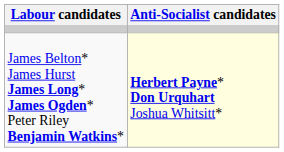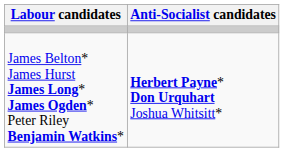(177, 97) lightyellow background -> (177, 97) no background
